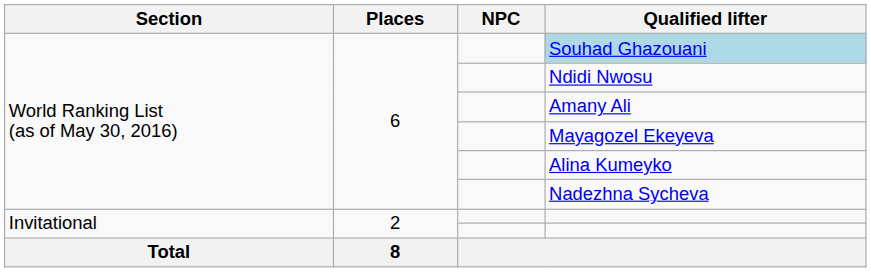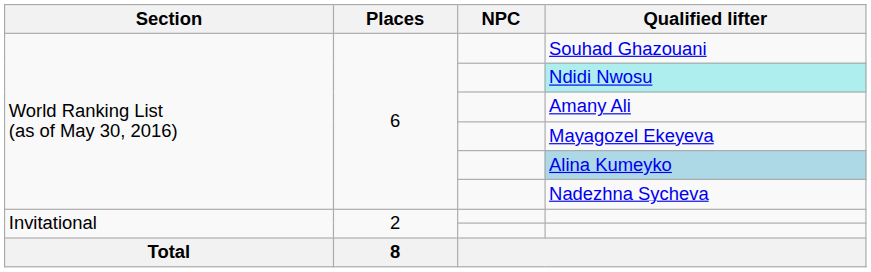(628, 48) lightblue background -> (628, 48) no background
(601, 77) no background -> (601, 77) paleturquoise background
(610, 164) no background -> (610, 164) lightblue background
